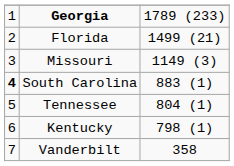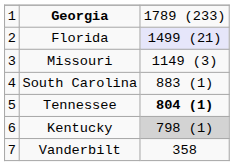(185, 39) no background -> (185, 39) lavender background
(12, 83) bold -> (12, 83) normal
(185, 105) normal -> (185, 105) bold
(185, 128) no background -> (185, 128) lightgrey background
